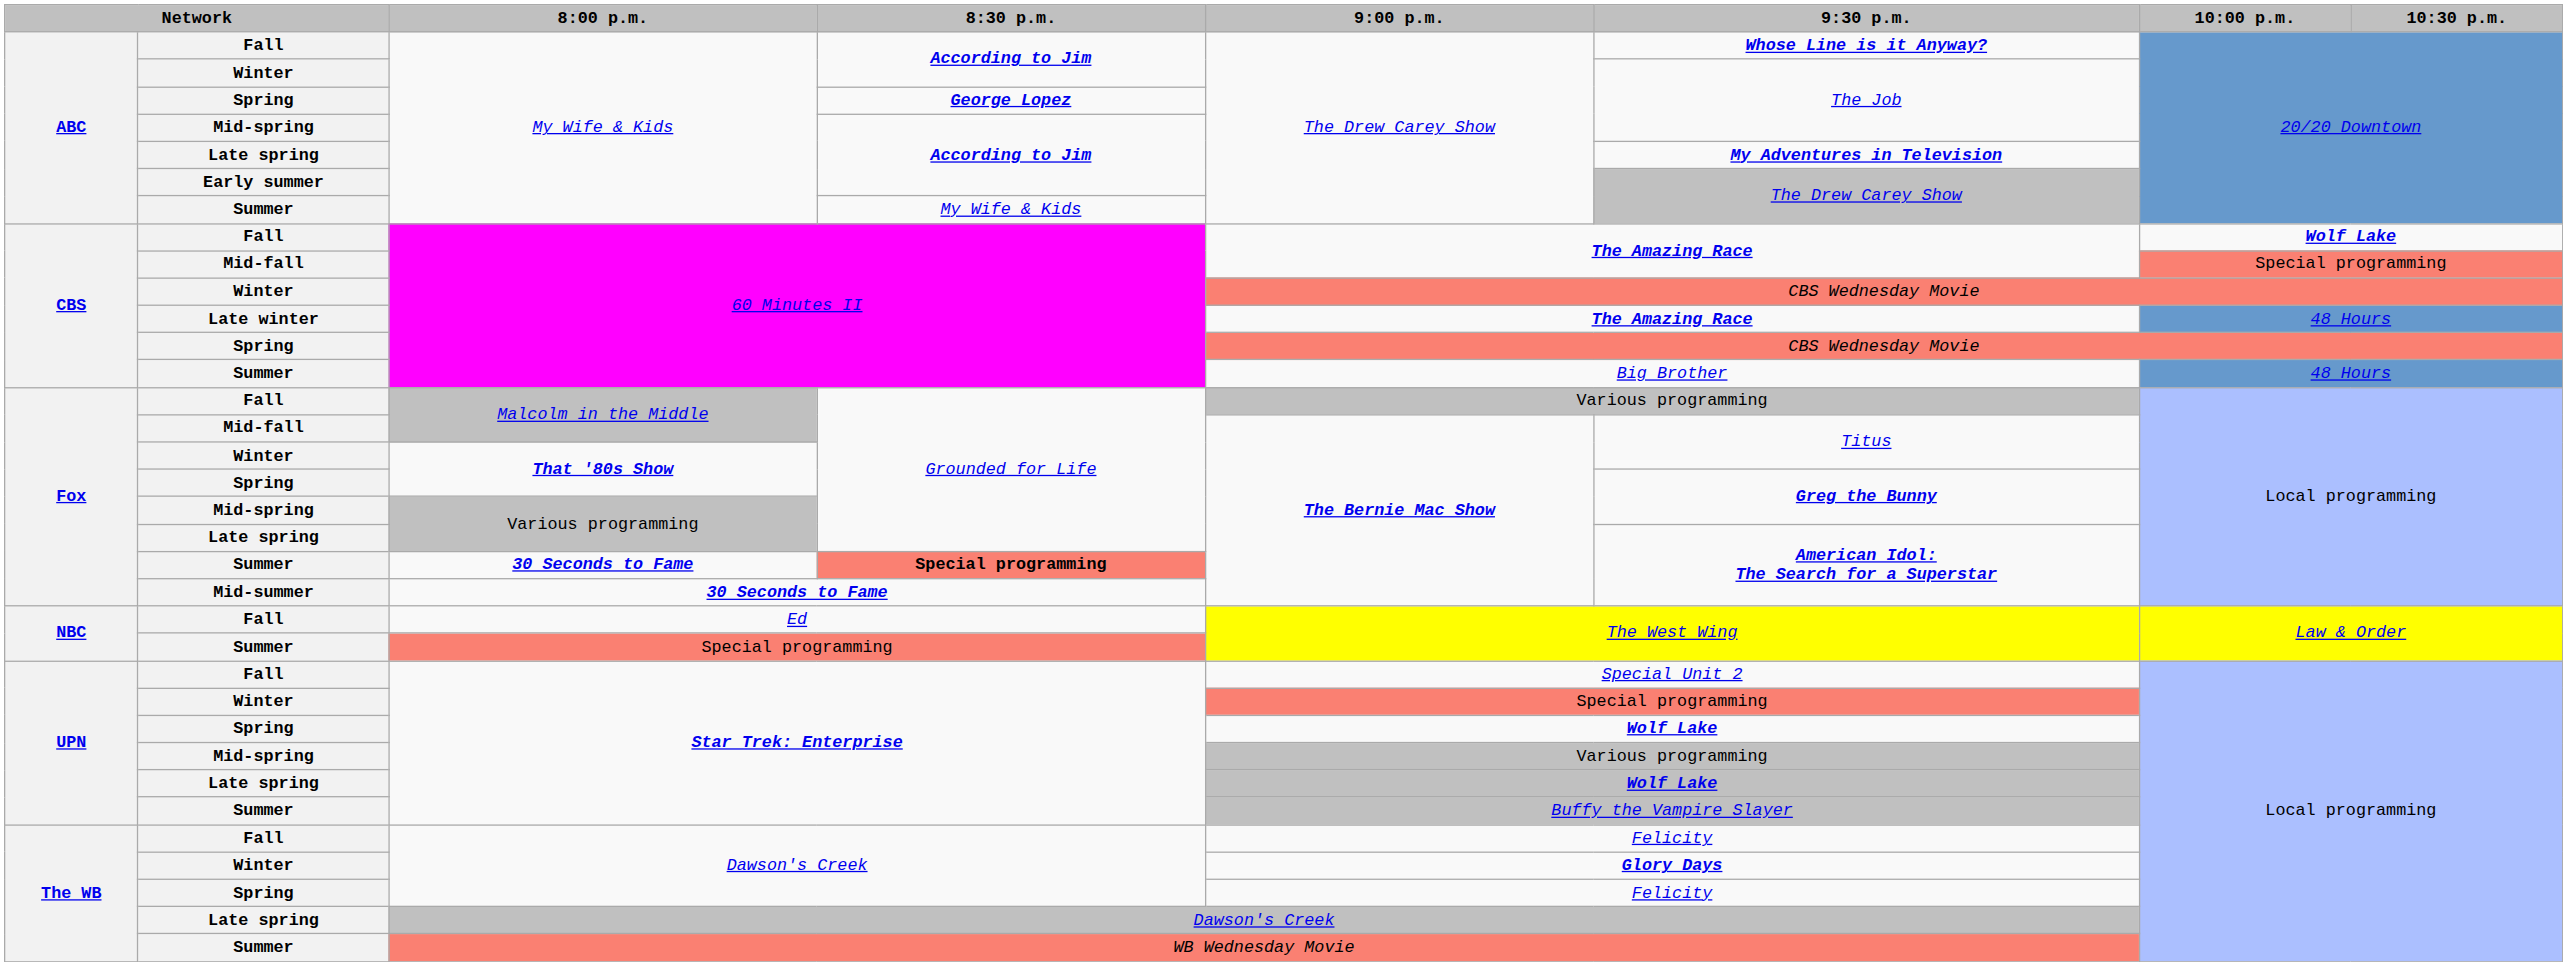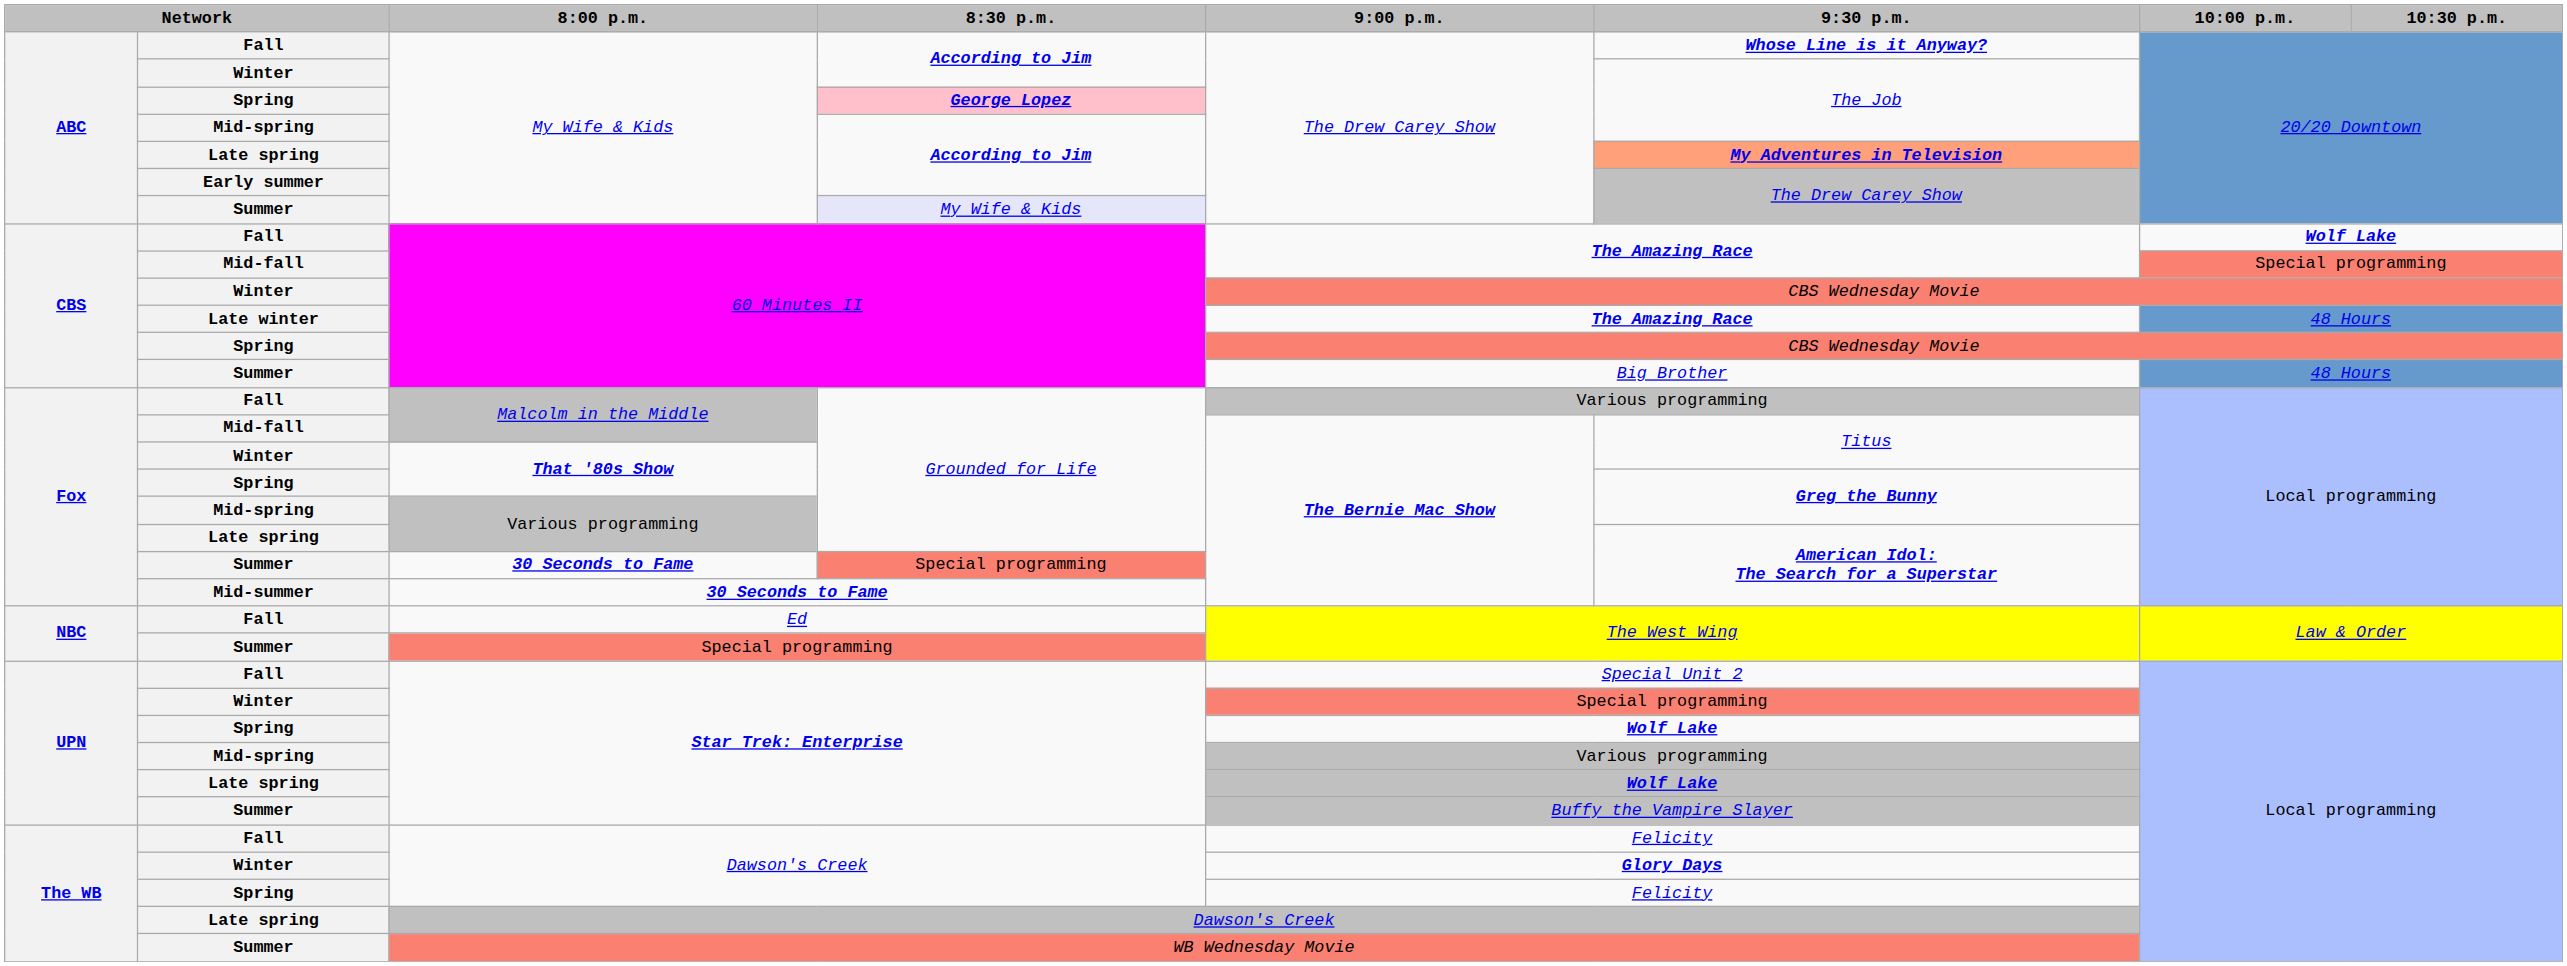(1011, 100) no background -> (1011, 100) pink background
(1866, 155) no background -> (1866, 155) lightsalmon background
(1011, 210) no background -> (1011, 210) lavender background
(1011, 565) bold -> (1011, 565) normal
